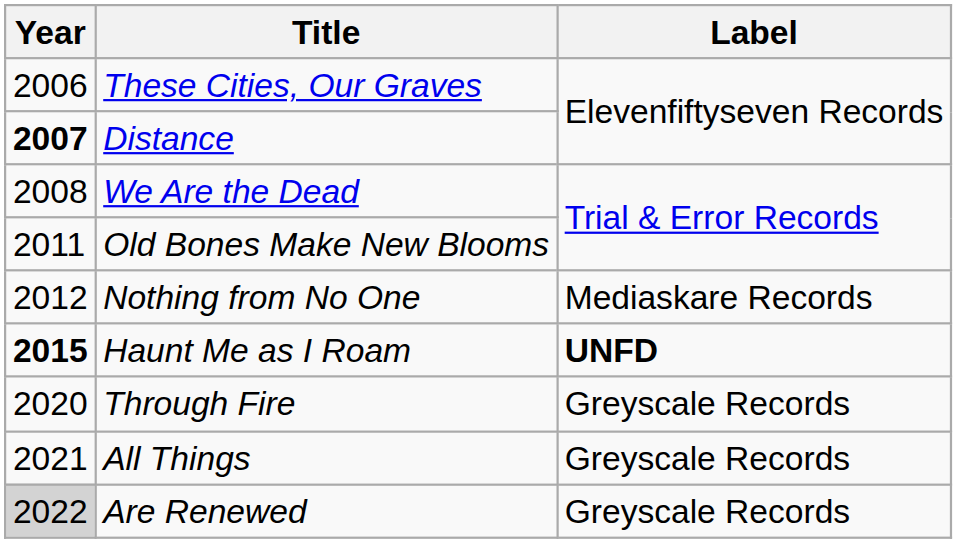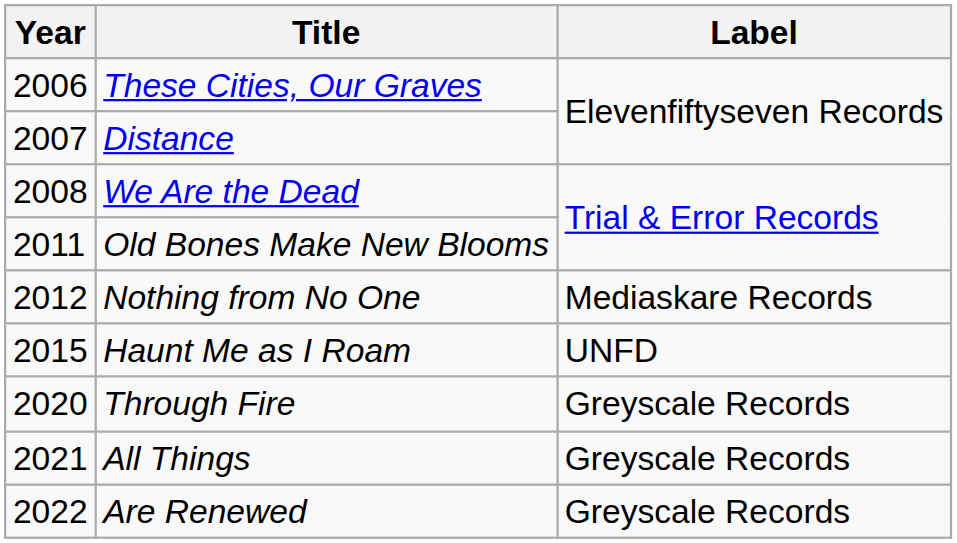(50, 138) bold -> (50, 138) normal
(50, 351) bold -> (50, 351) normal
(611, 351) bold -> (611, 351) normal
(50, 510) lightgrey background -> (50, 510) no background
